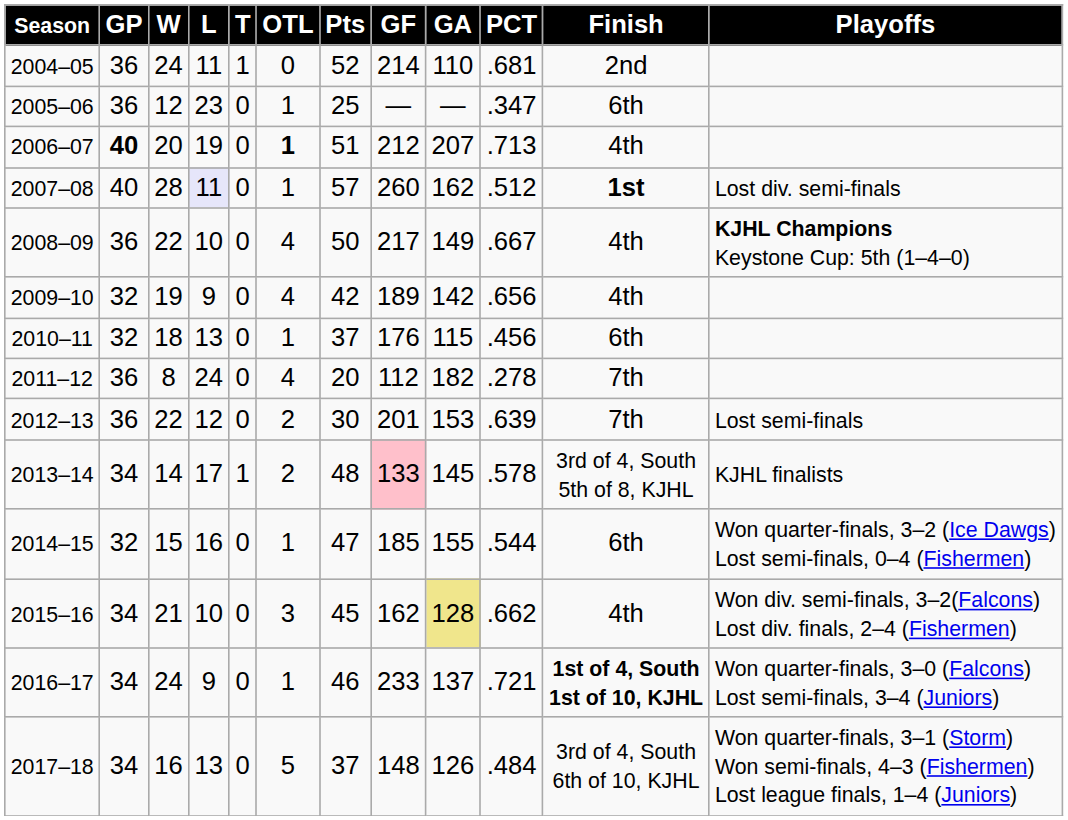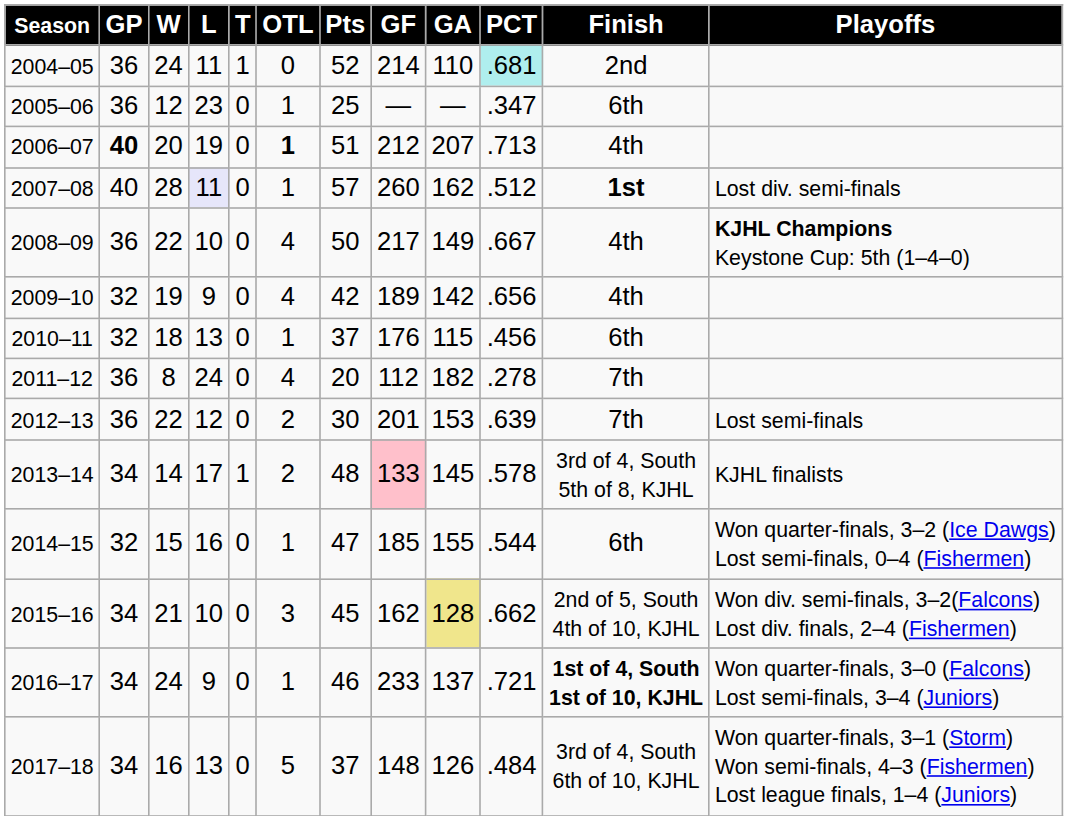(512, 65) no background -> (512, 65) paleturquoise background
(626, 612) 4th -> (626, 614) 2nd of 5, South 4th of 10, KJHL
